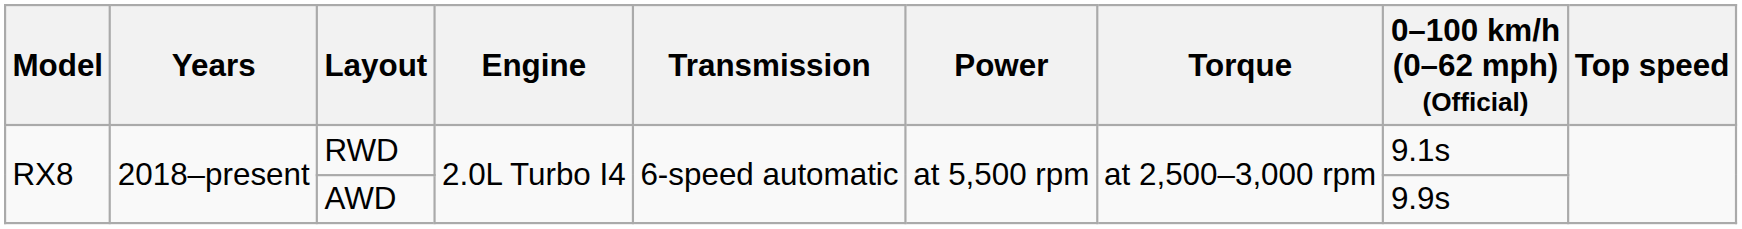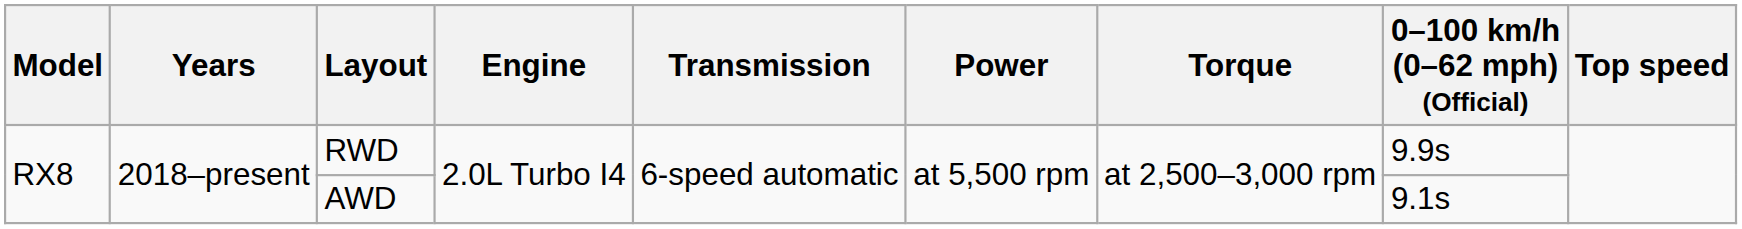(1421, 150) 9.1s -> (1421, 150) 9.9s
(1421, 199) 9.9s -> (1421, 199) 9.1s
